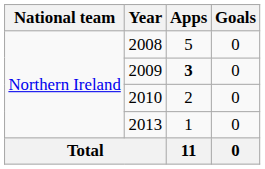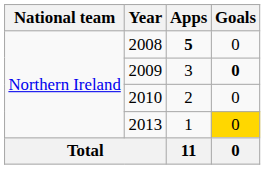(189, 44) normal -> (189, 44) bold
(189, 71) bold -> (189, 71) normal
(236, 71) normal -> (236, 71) bold
(236, 124) no background -> (236, 124) gold background
